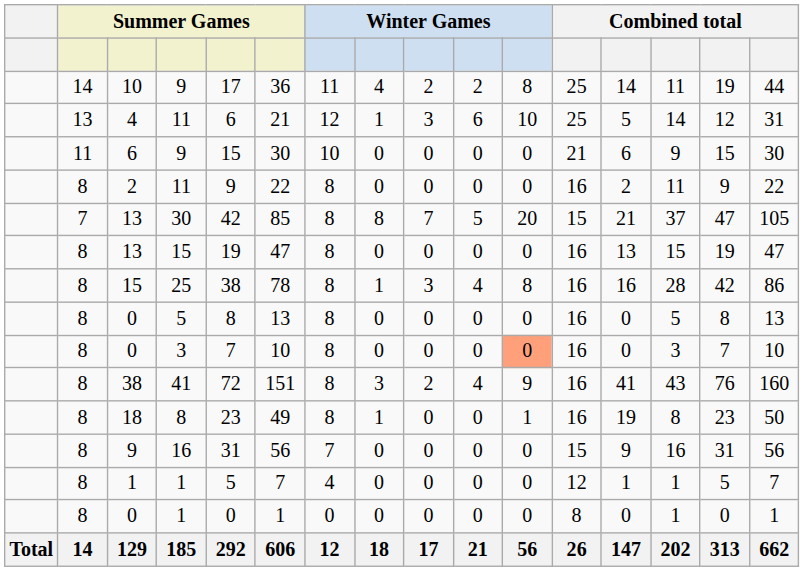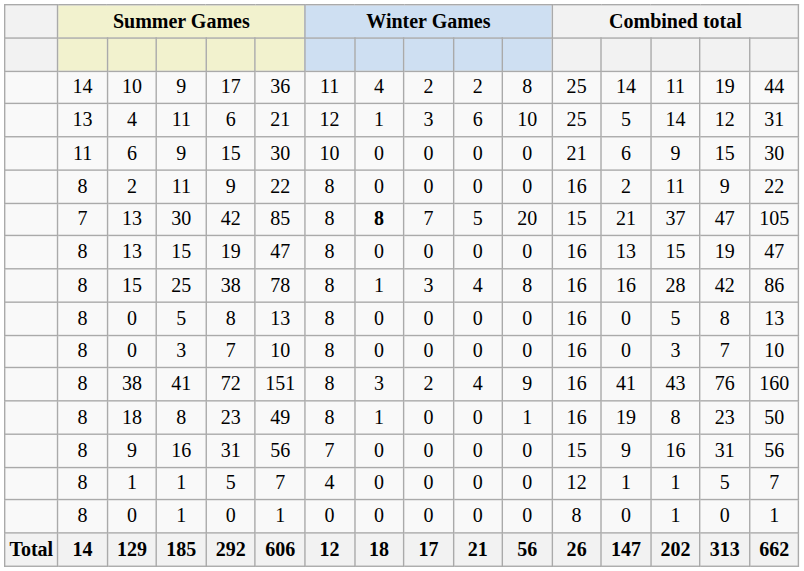(379, 219) normal -> (379, 219) bold
(527, 351) lightsalmon background -> (527, 351) no background
